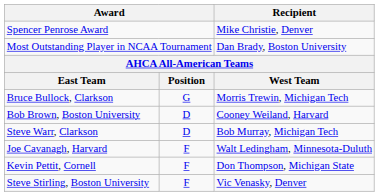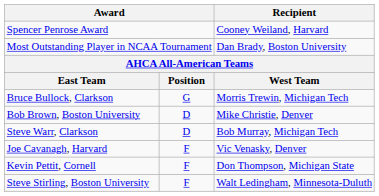(265, 30) Mike Christie, Denver -> (272, 30) Cooney Weiland, Harvard
(272, 115) Cooney Weiland, Harvard -> (265, 115) Mike Christie, Denver
(294, 149) Walt Ledingham, Minnesota-Duluth -> (261, 149) Vic Venasky, Denver
(261, 183) Vic Venasky, Denver -> (294, 183) Walt Ledingham, Minnesota-Duluth
